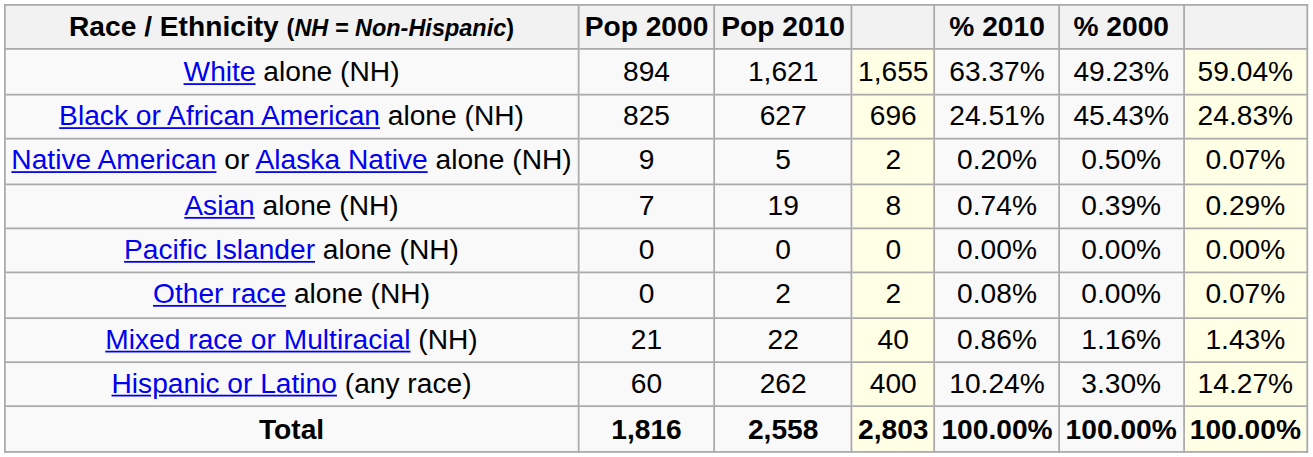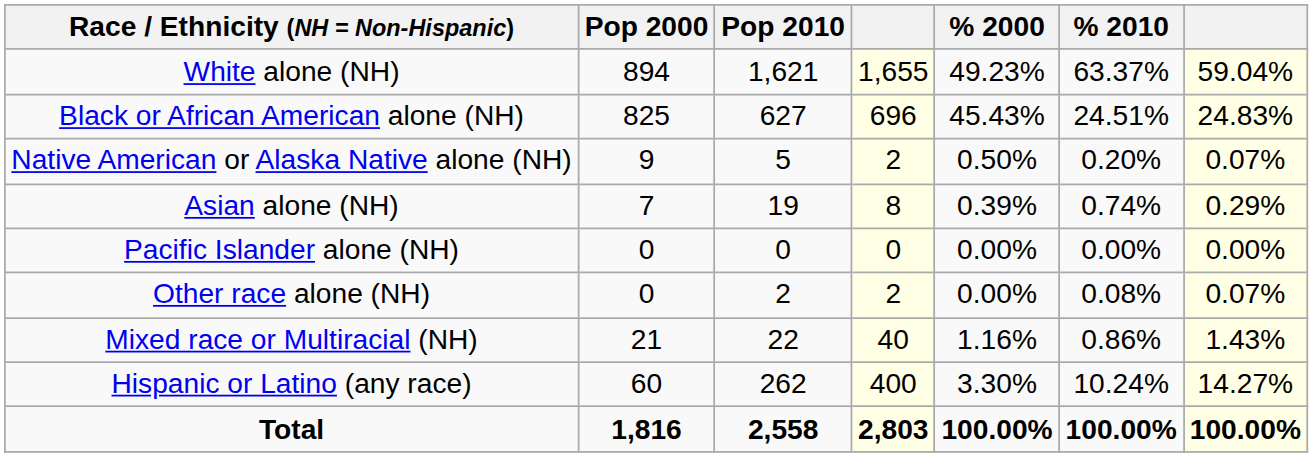columns swapped: (1121, 26) <-> (997, 26)
